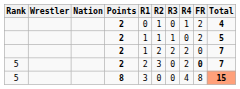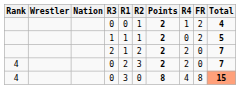columns swapped: (122, 11) <-> (173, 11)
(16, 64) 5 -> (16, 64) 4
(200, 64) bold -> (200, 64) normal
(16, 78) 5 -> (16, 78) 4
